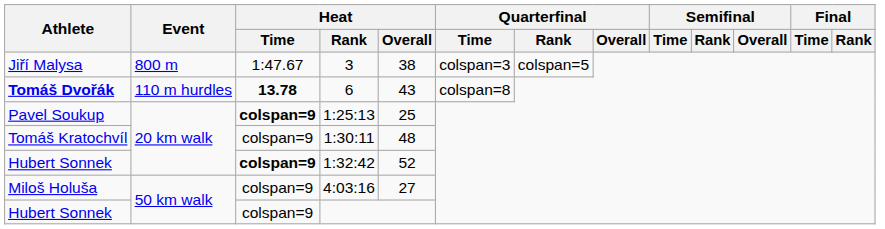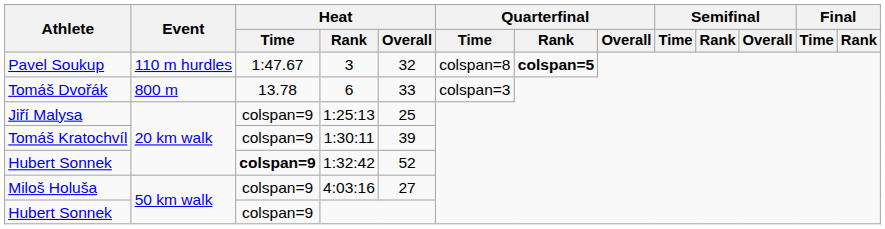(45, 65) Jiří Malysa -> (56, 65) Pavel Soukup
(156, 65) 800 m -> (183, 65) 110 m hurdles
(407, 65) 38 -> (407, 65) 32
(475, 65) colspan=3 -> (475, 65) colspan=8
(553, 65) normal -> (556, 65) bold
(61, 90) bold -> (58, 90) normal
(183, 90) 110 m hurdles -> (156, 90) 800 m
(278, 90) bold -> (278, 90) normal
(407, 90) 43 -> (407, 90) 33
(475, 90) colspan=8 -> (475, 90) colspan=3
(56, 114) Pavel Soukup -> (45, 114) Jiří Malysa
(278, 114) bold -> (278, 114) normal
(407, 139) 48 -> (407, 139) 39
